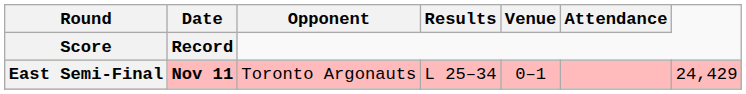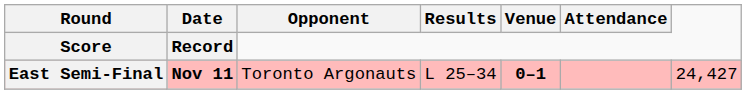(531, 75) normal -> (531, 75) bold
(707, 75) 24,429 -> (707, 75) 24,427
